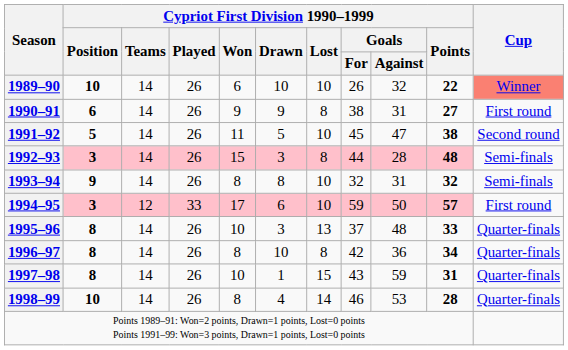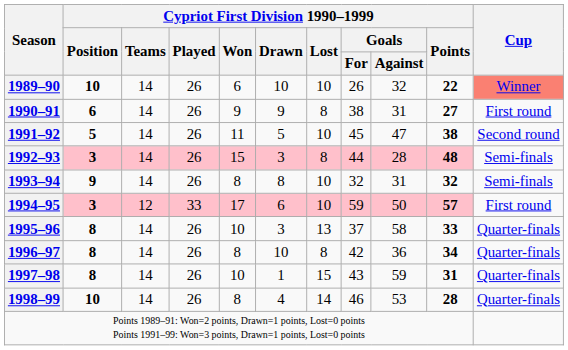(399, 228) 48 -> (399, 228) 58
